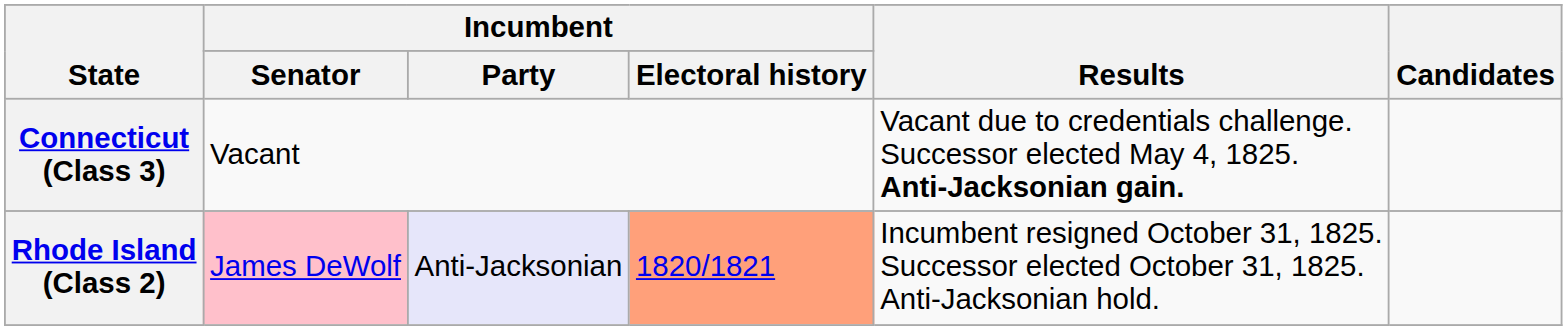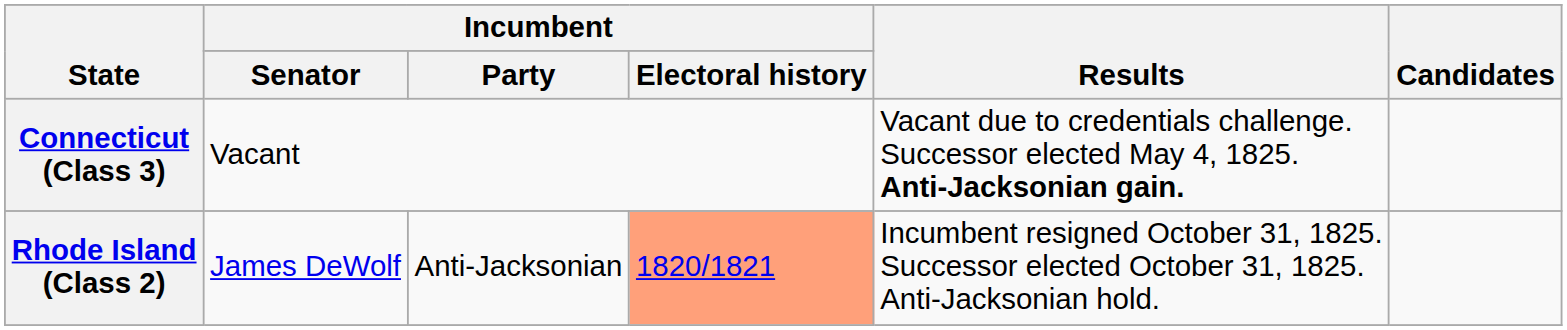(306, 267) pink background -> (306, 267) no background
(518, 267) lavender background -> (518, 267) no background
